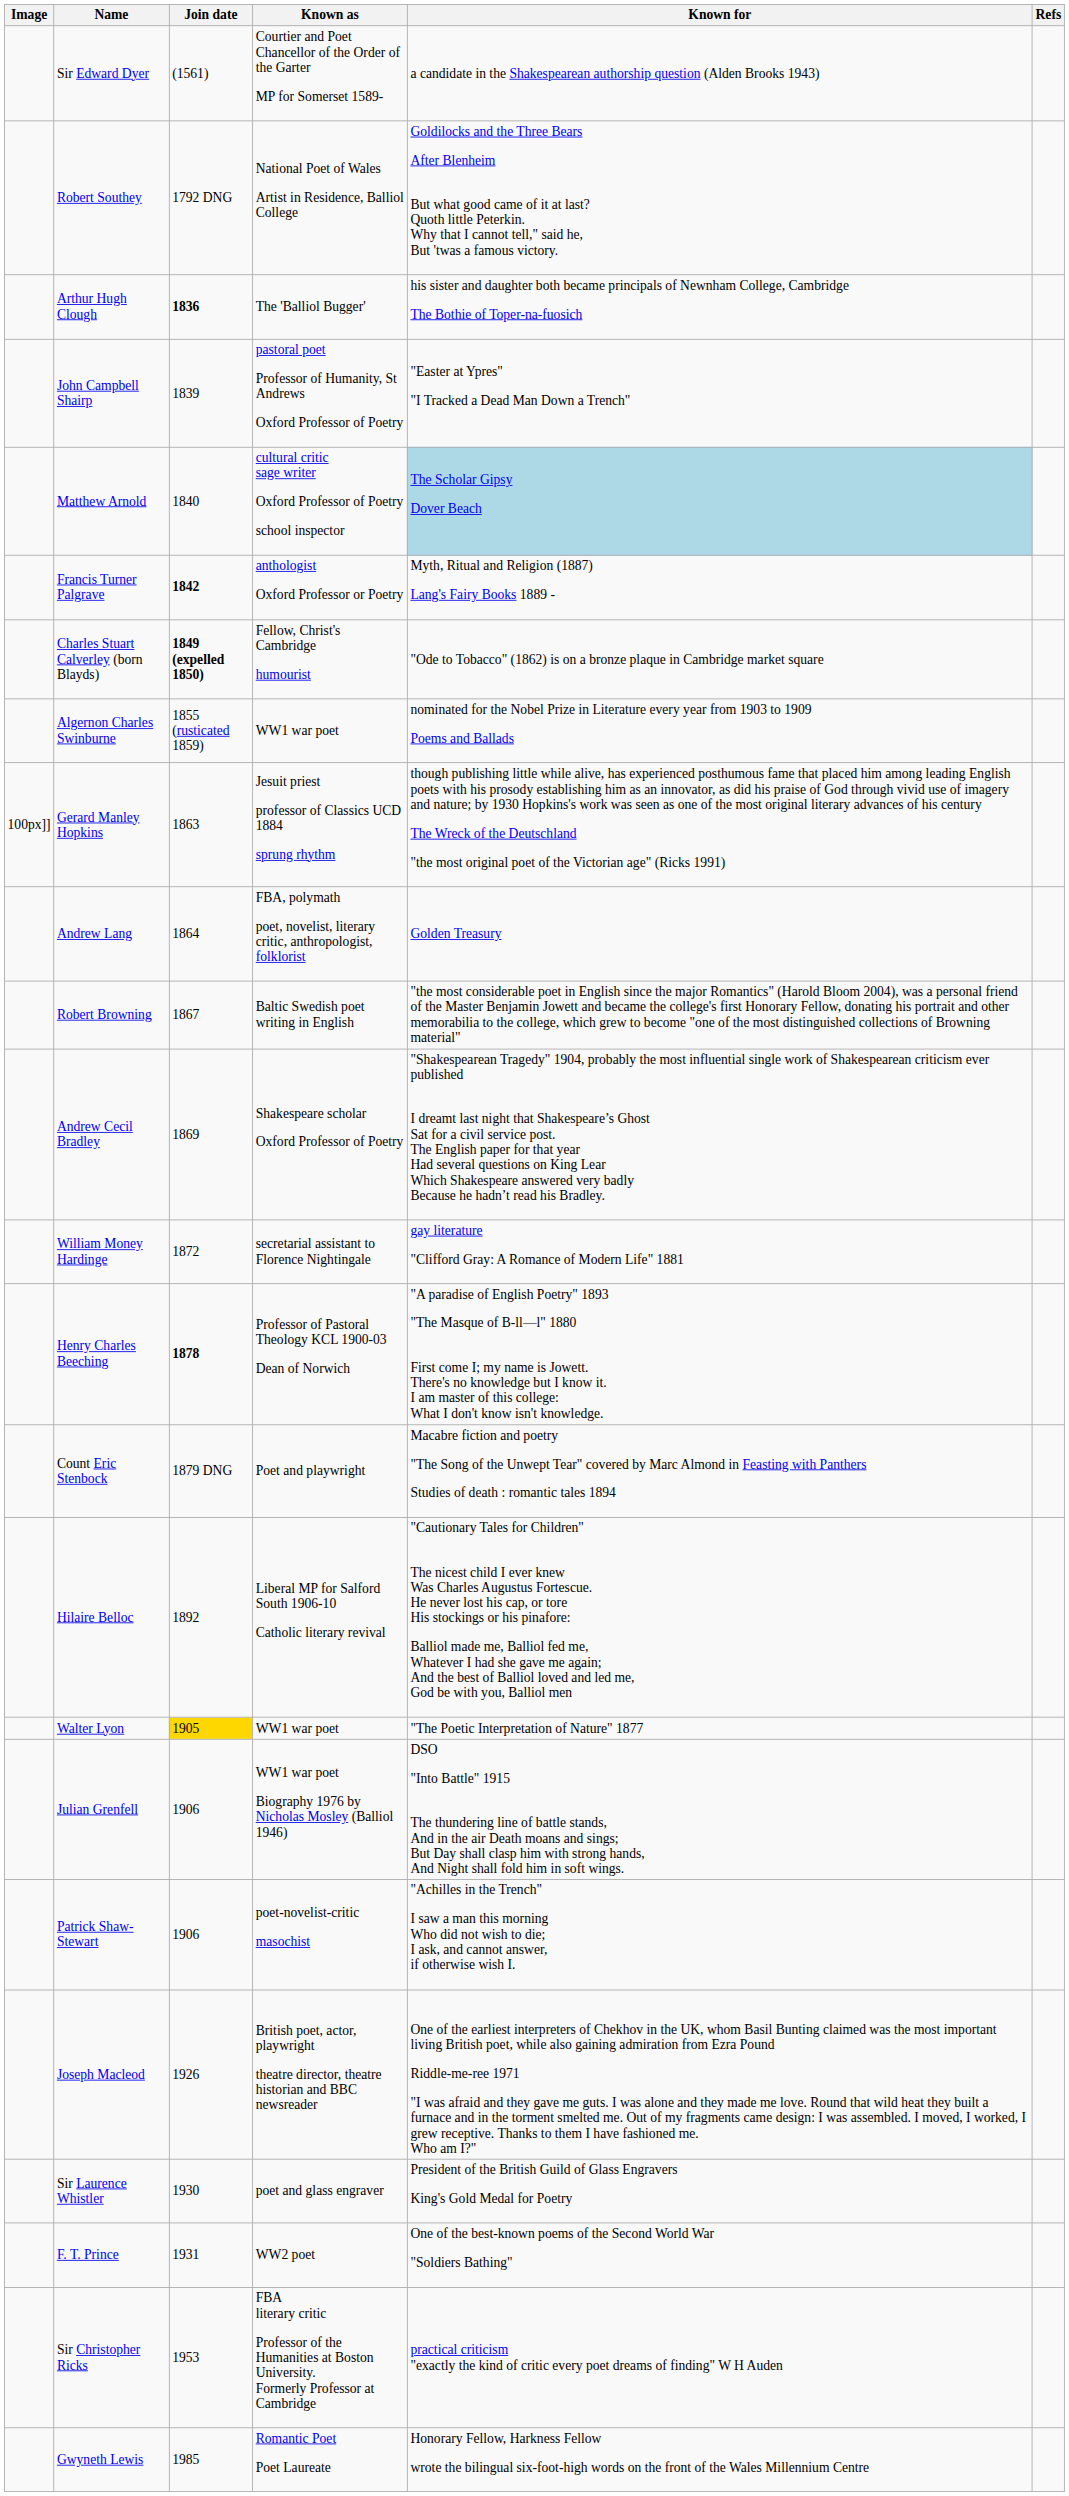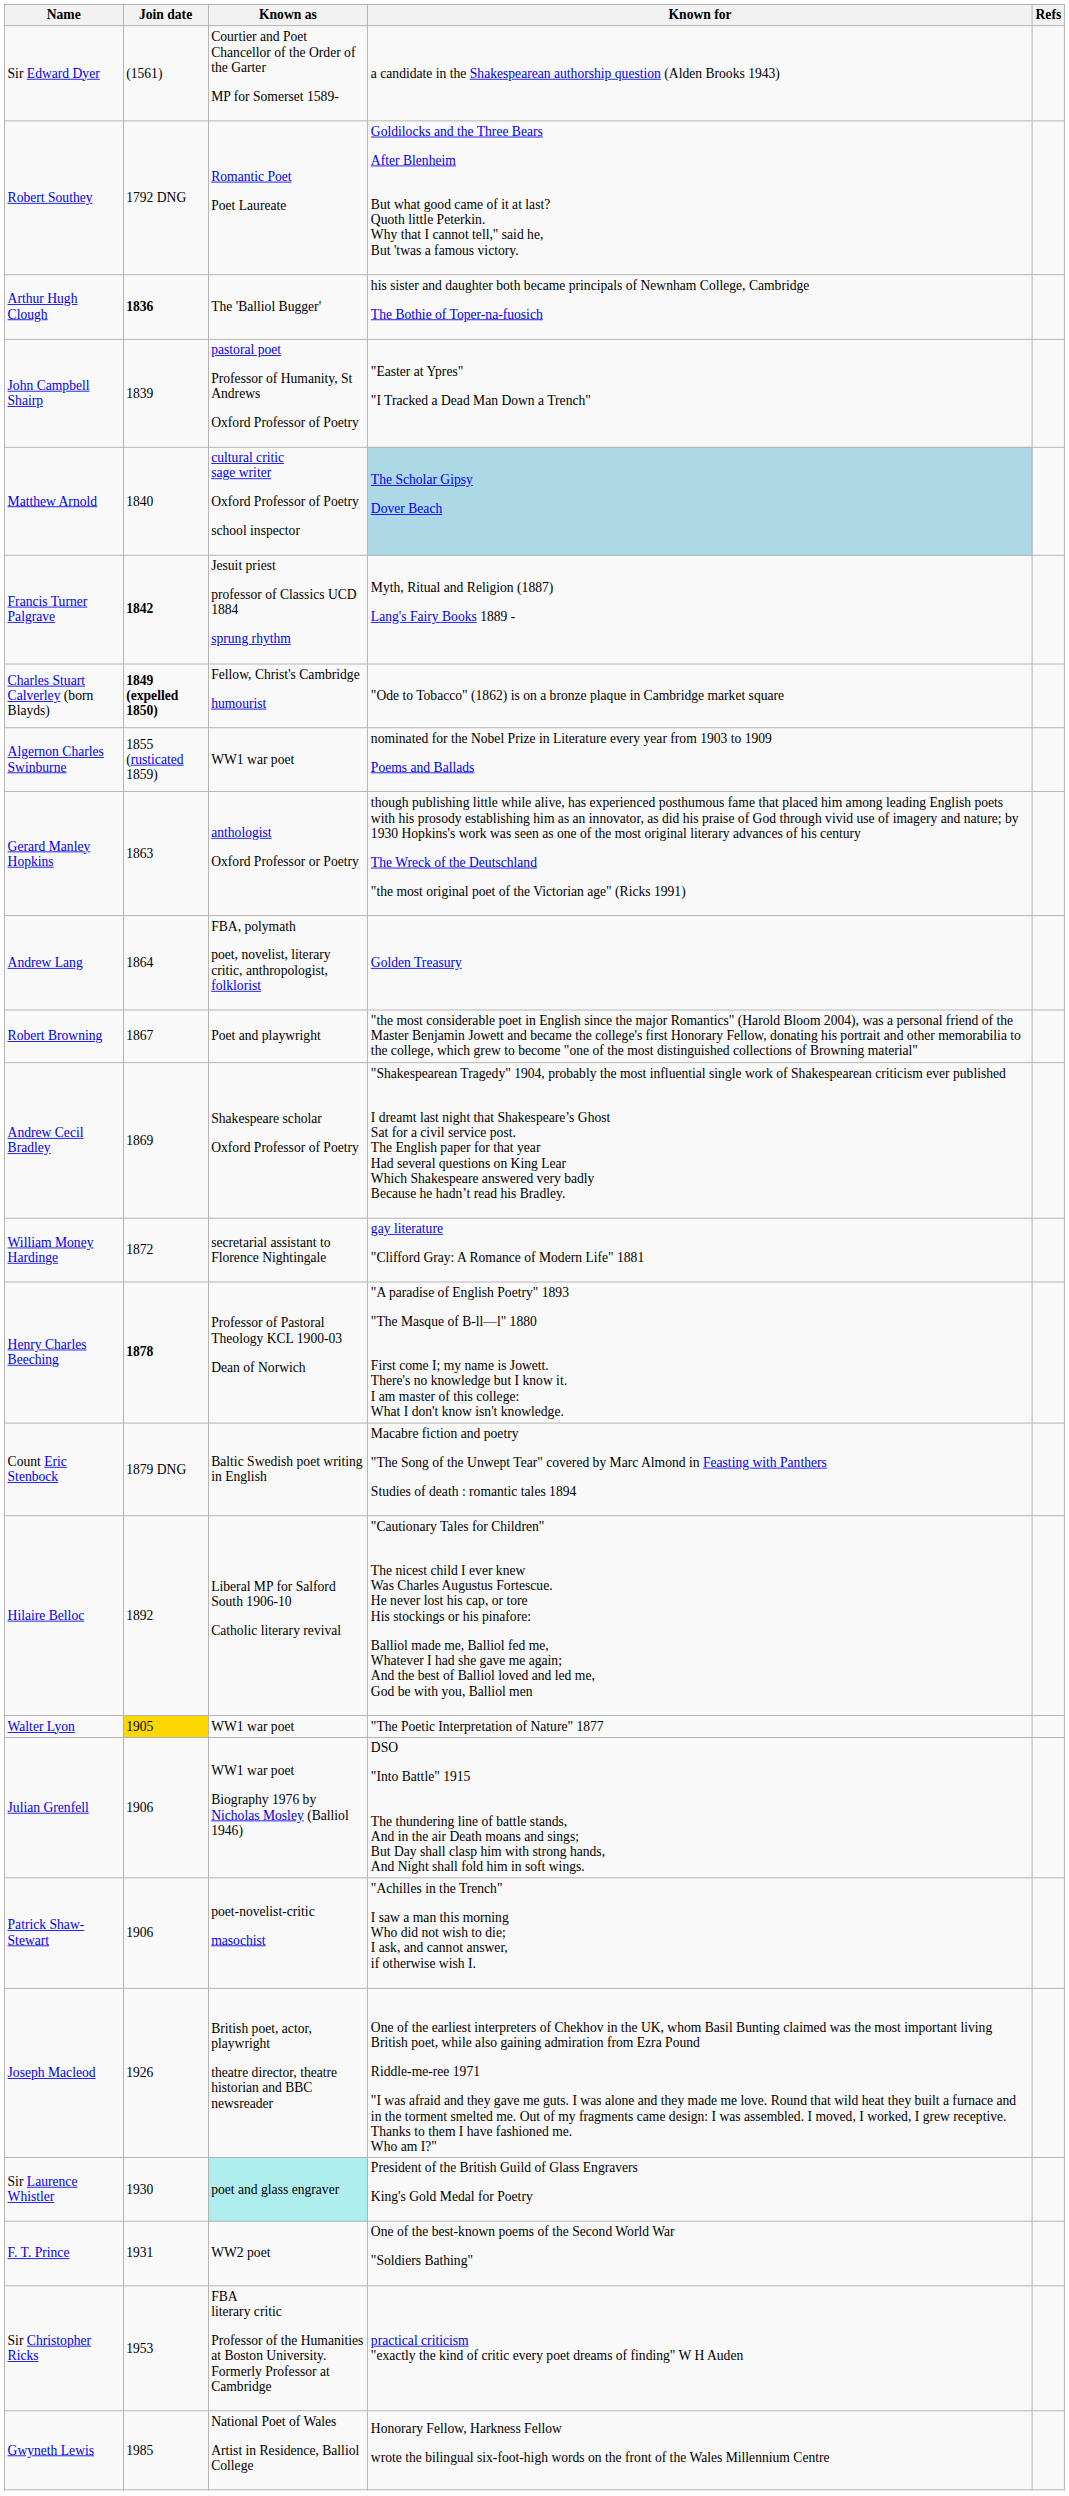- column: (29, 15)
(330, 191) National Poet of Wales Artist in Residence, Balliol College -> (288, 191) Romantic Poet Poet Laureate
(330, 581) anthologist Oxford Professor or Poetry -> (288, 603) Jesuit priest professor of Classics UCD 1884 sprung rhythm
(330, 818) Jesuit priest professor of Classics UCD 1884 sprung rhythm -> (288, 847) anthologist Oxford Professor or Poetry
(310, 1014) Baltic Swedish poet writing in English -> (266, 1036) Poet and playwright
(310, 1471) Poet and playwright -> (287, 1469) Baltic Swedish poet writing in English
(320, 2191) no background -> (275, 2189) paleturquoise background
(330, 2453) Romantic Poet Poet Laureate -> (288, 2444) National Poet of Wales Artist in Residence, Balliol College
